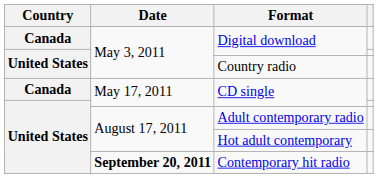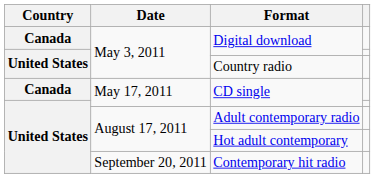(153, 162) bold -> (151, 162) normal
